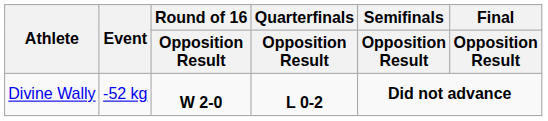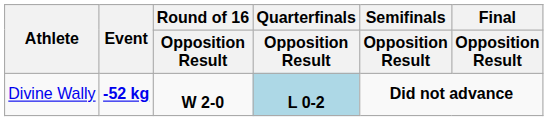(125, 95) normal -> (126, 95) bold
(304, 104) no background -> (306, 104) lightblue background
